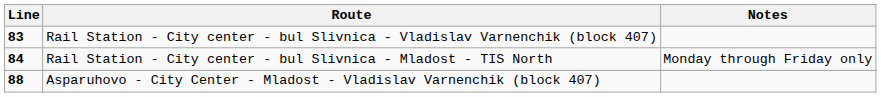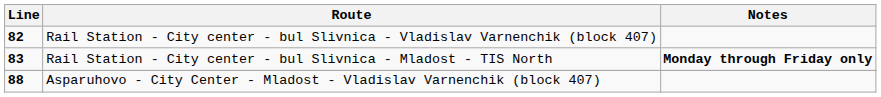(16, 37) 83 -> (16, 37) 82
(16, 59) 84 -> (16, 59) 83
(768, 59) normal -> (768, 59) bold
